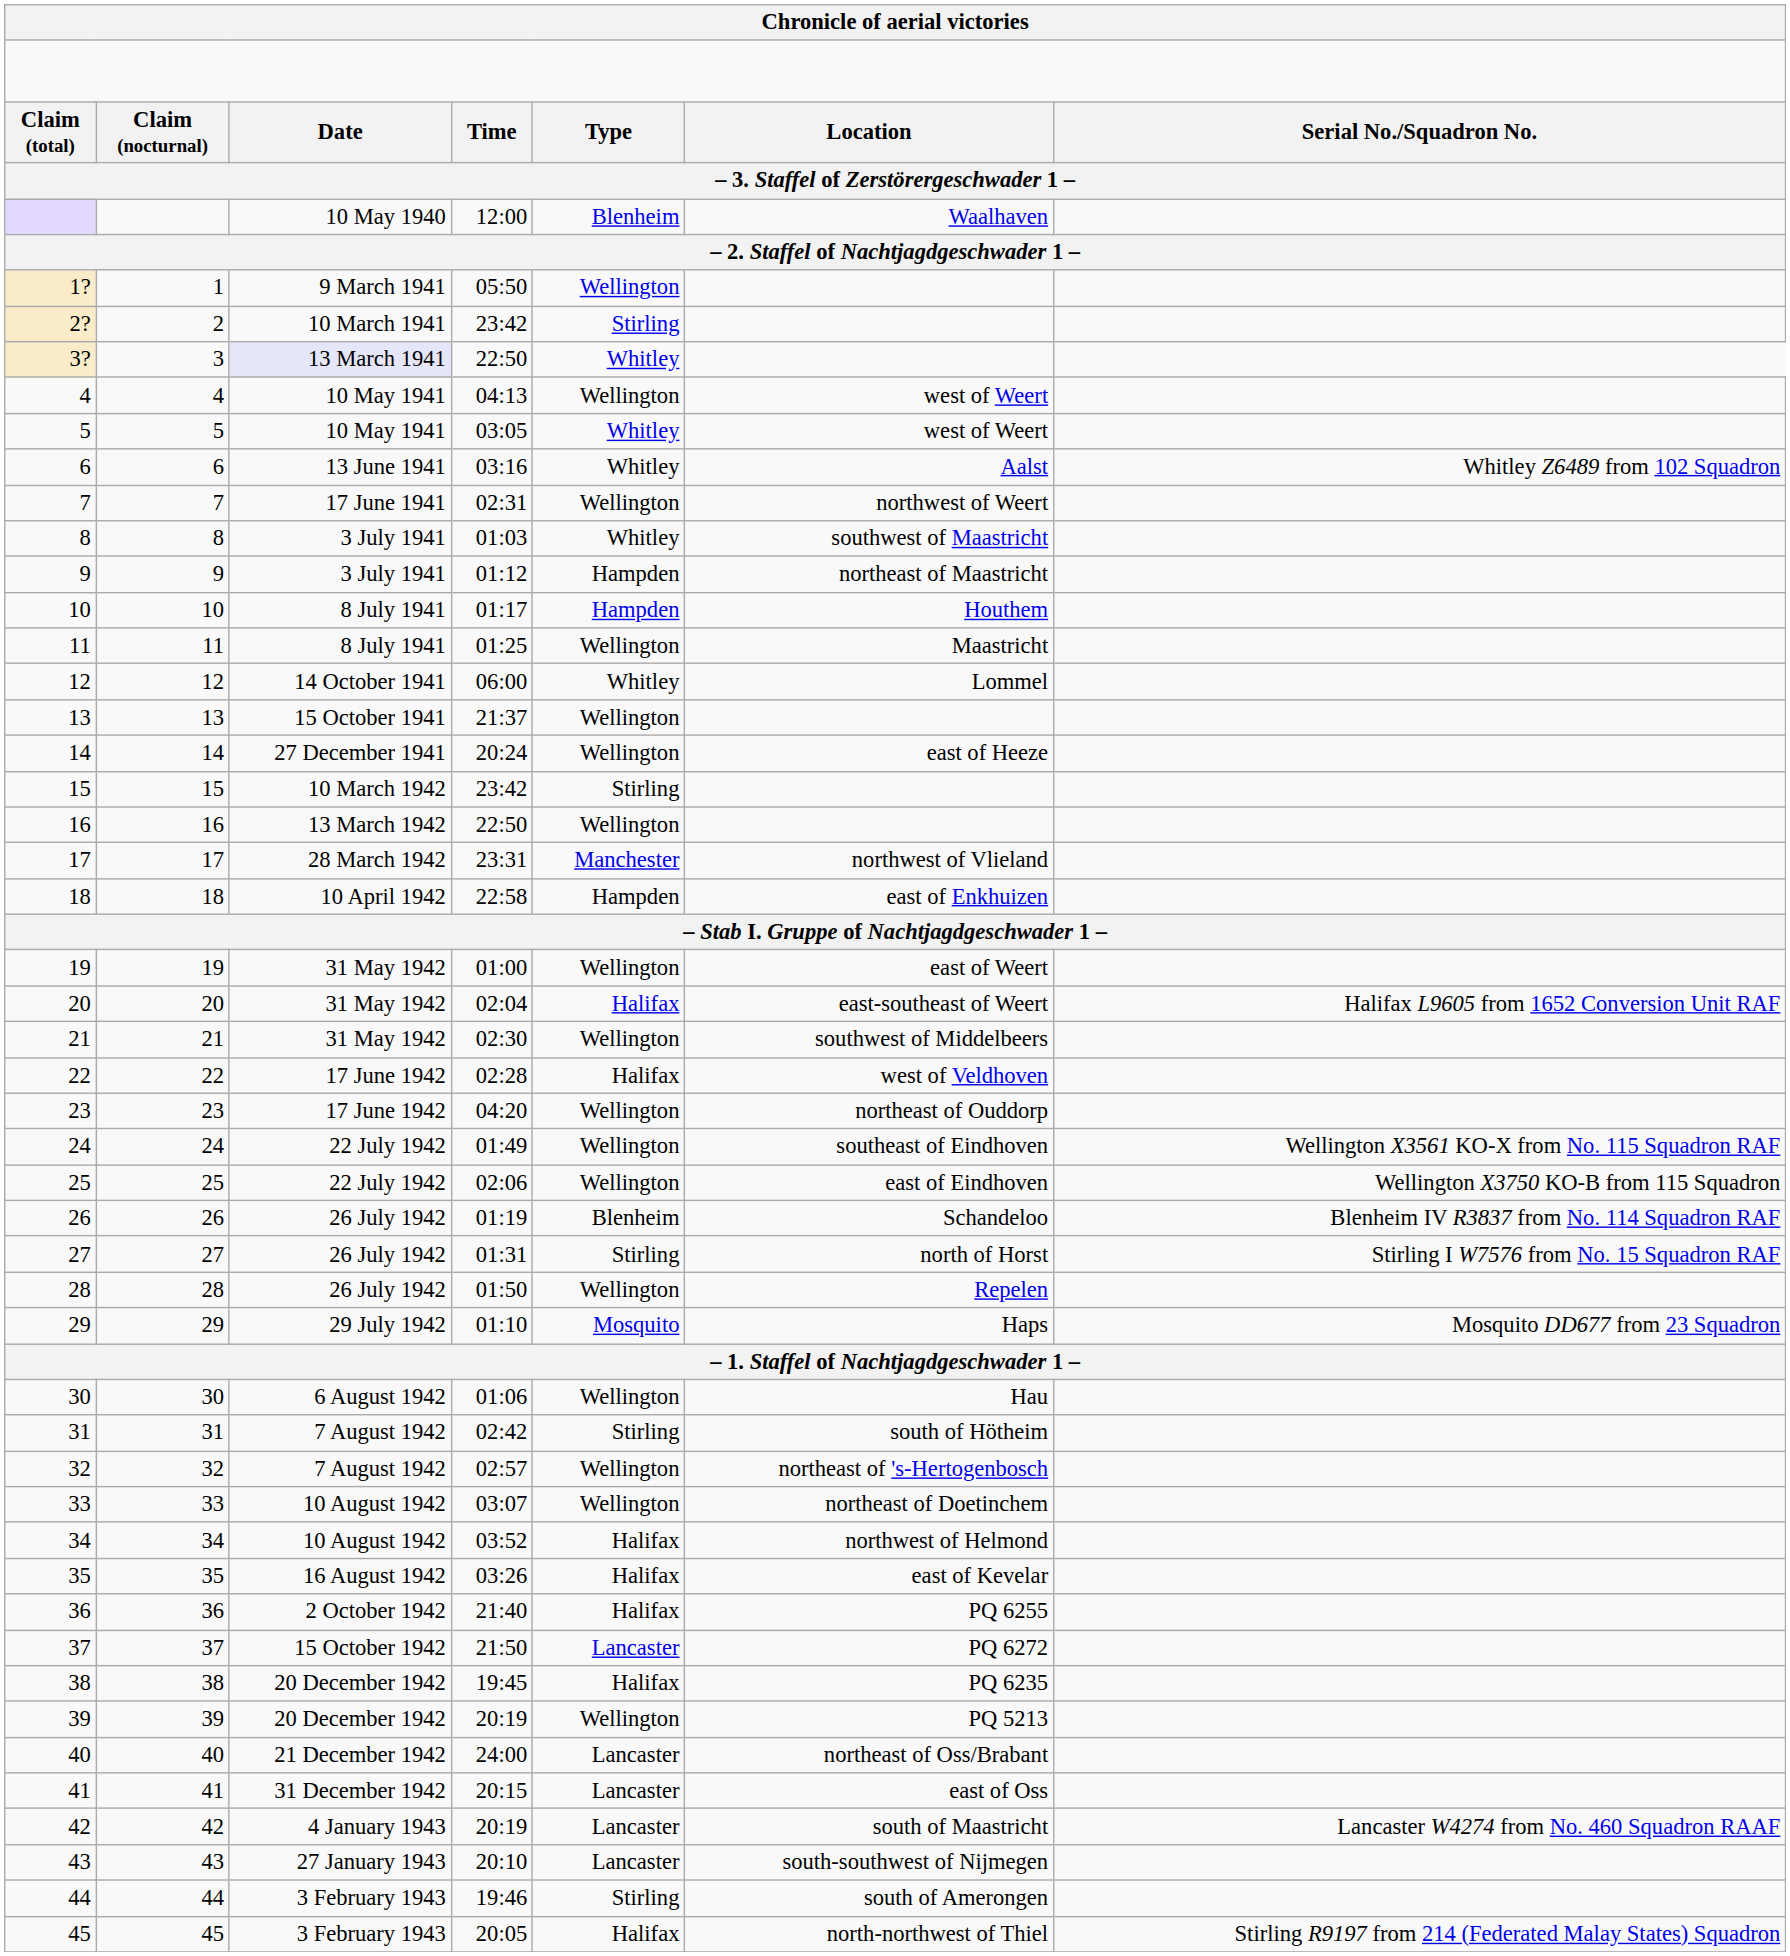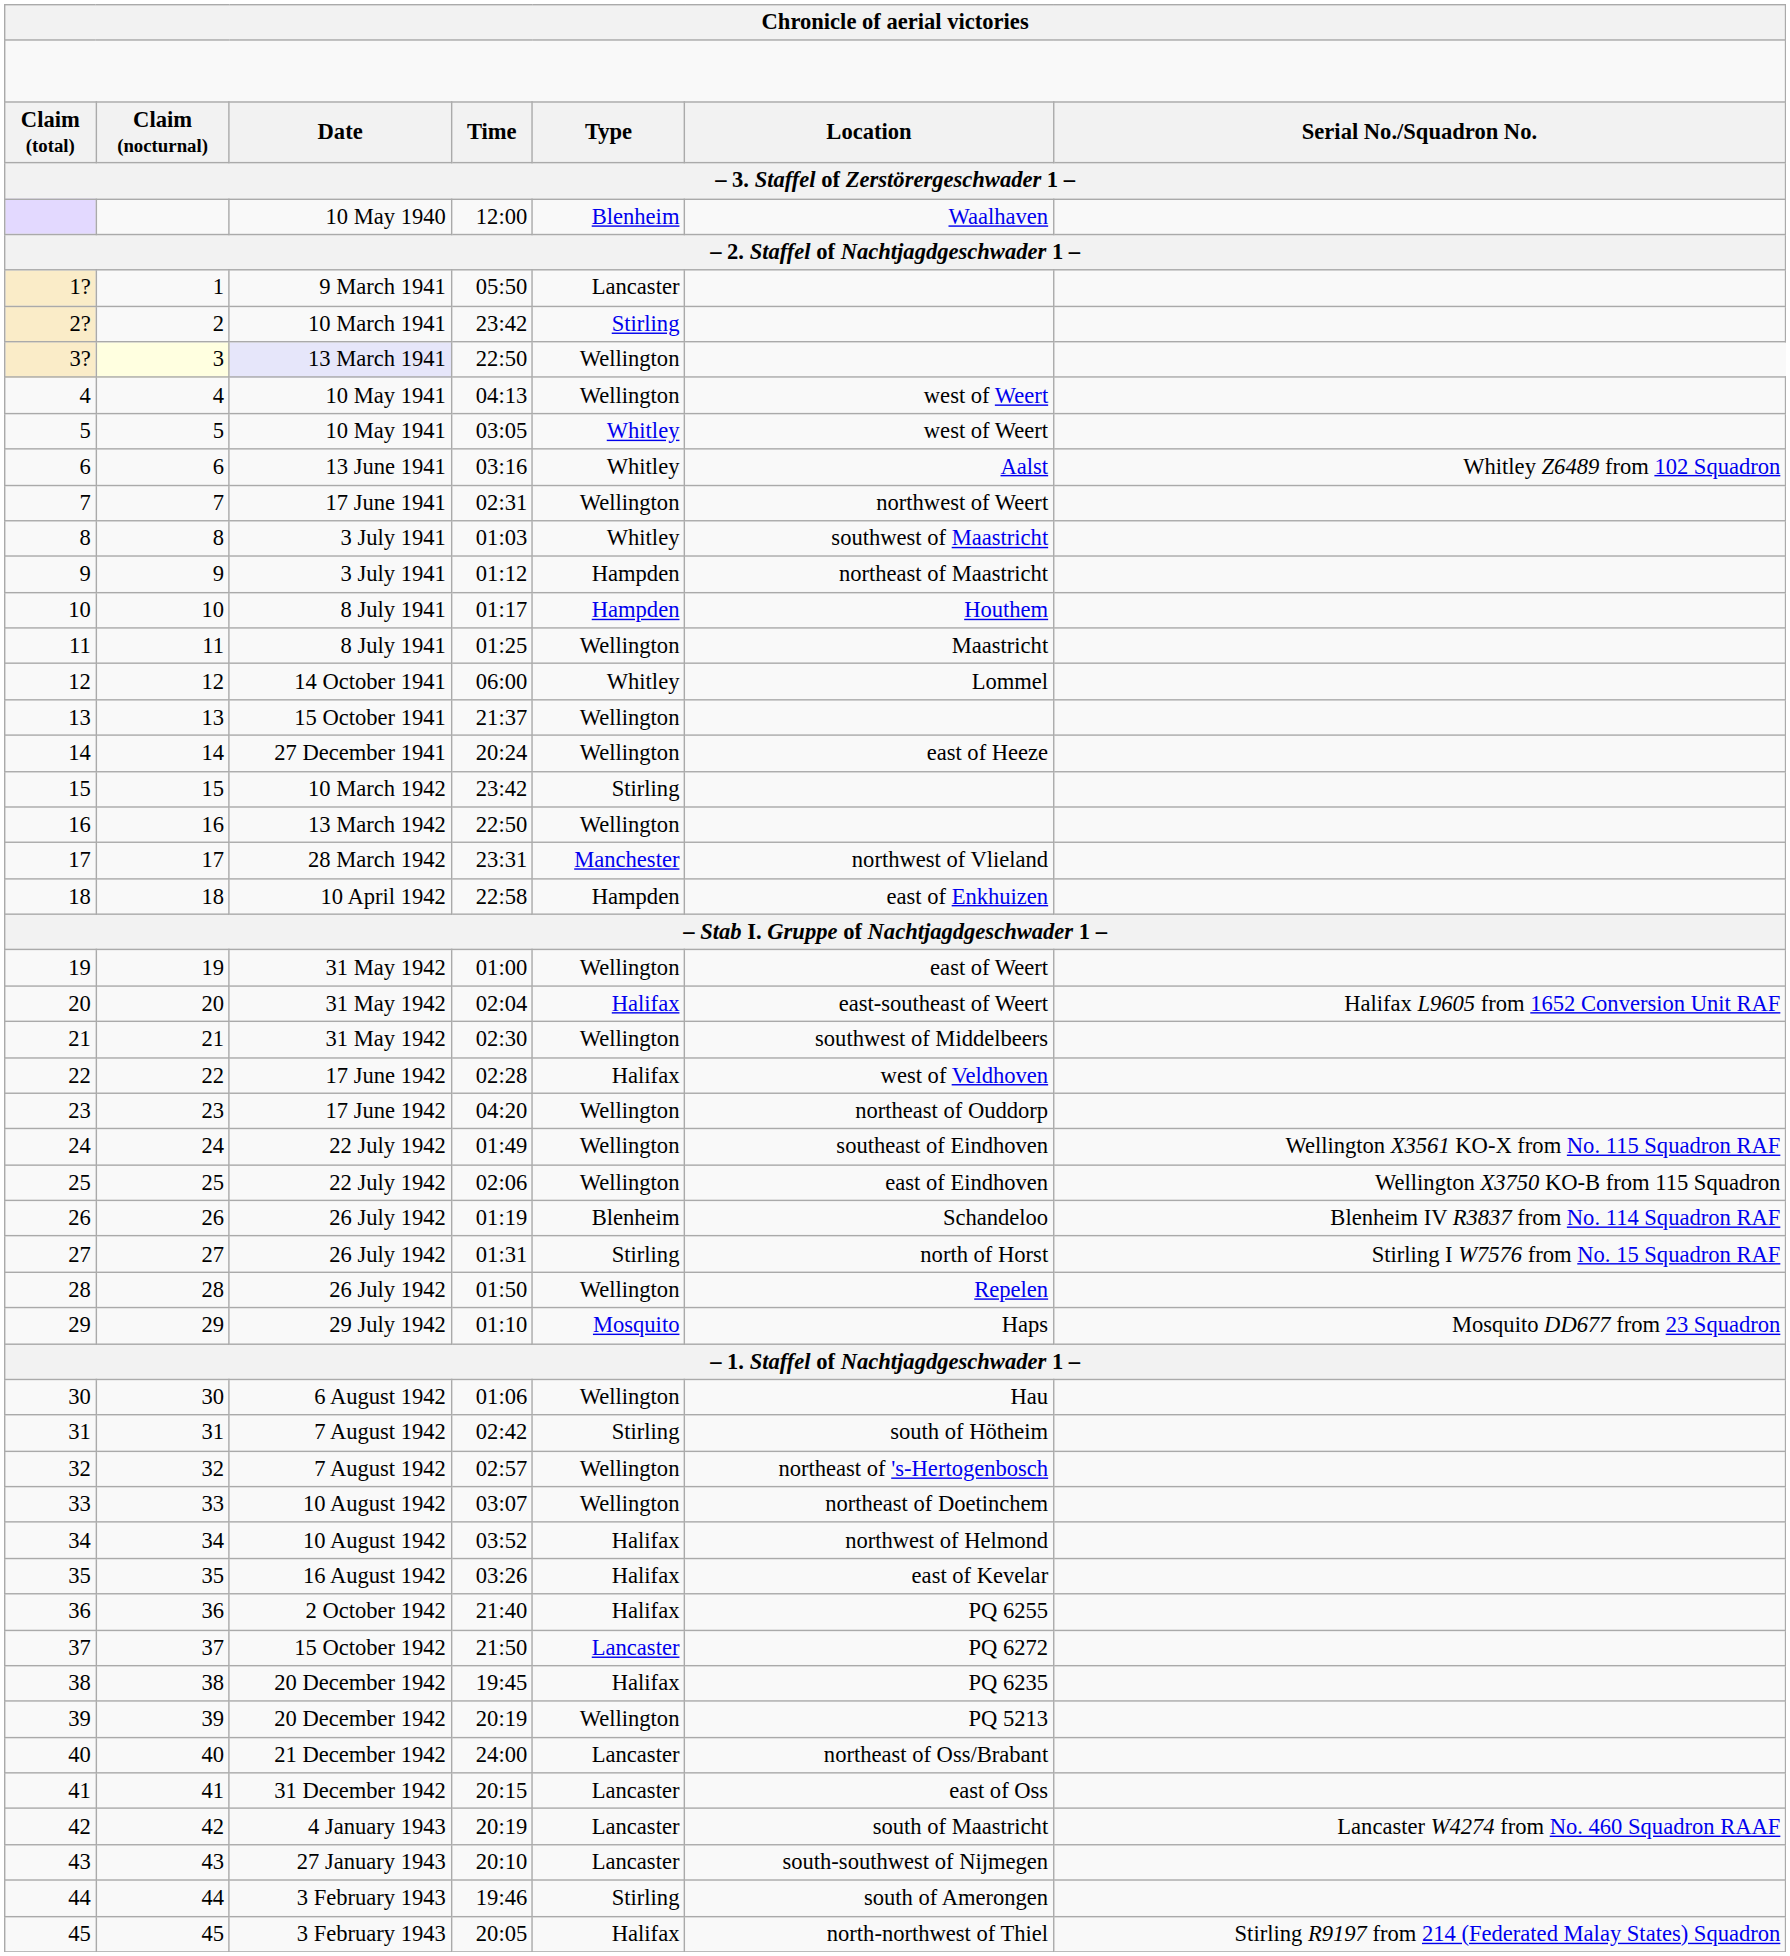(630, 287) Wellington -> (636, 287) Lancaster
(218, 359) no background -> (218, 359) lightyellow background
(643, 359) Whitley -> (630, 359) Wellington
